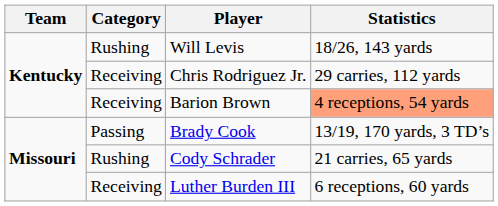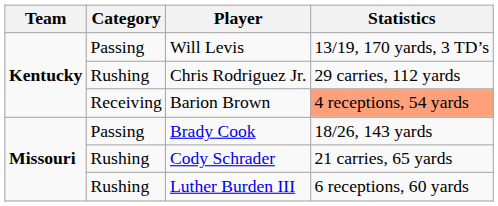(120, 46) Rushing -> (117, 46) Passing
(373, 46) 18/26, 143 yards -> (402, 46) 13/19, 170 yards, 3 TD’s
(126, 74) Receiving -> (120, 74) Rushing
(402, 130) 13/19, 170 yards, 3 TD’s -> (373, 130) 18/26, 143 yards
(126, 186) Receiving -> (120, 186) Rushing
